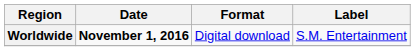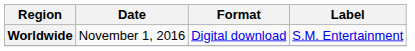(134, 35) bold -> (132, 35) normal
